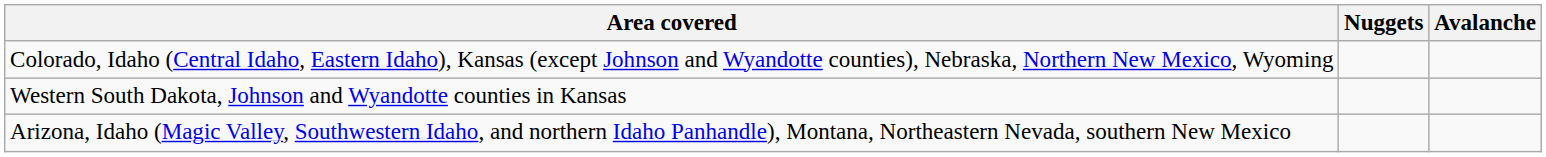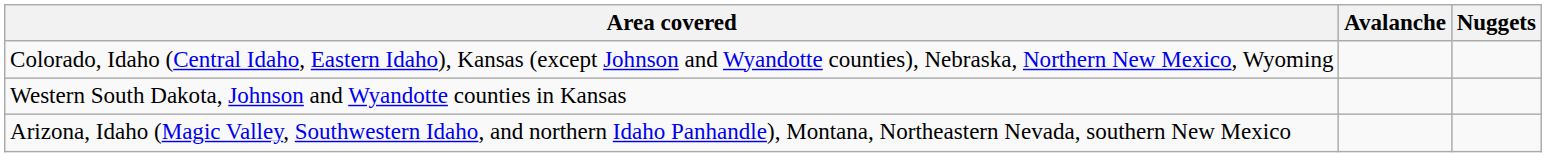columns swapped: (1485, 22) <-> (1384, 22)
